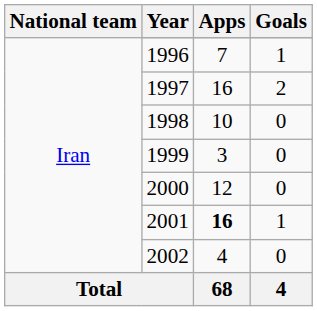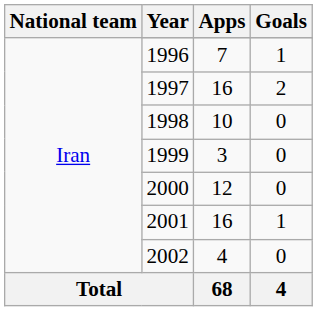(222, 222) bold -> (222, 222) normal
